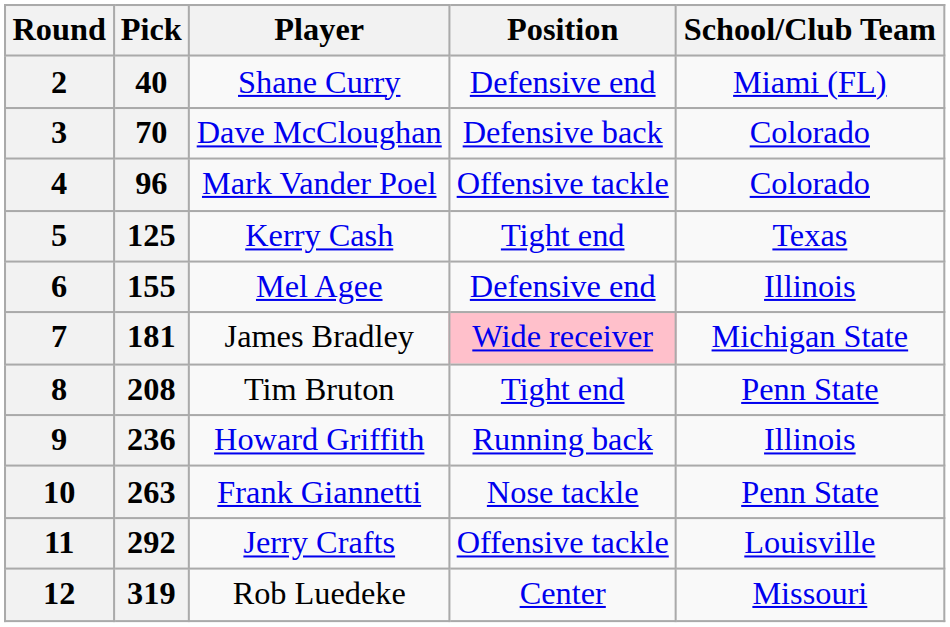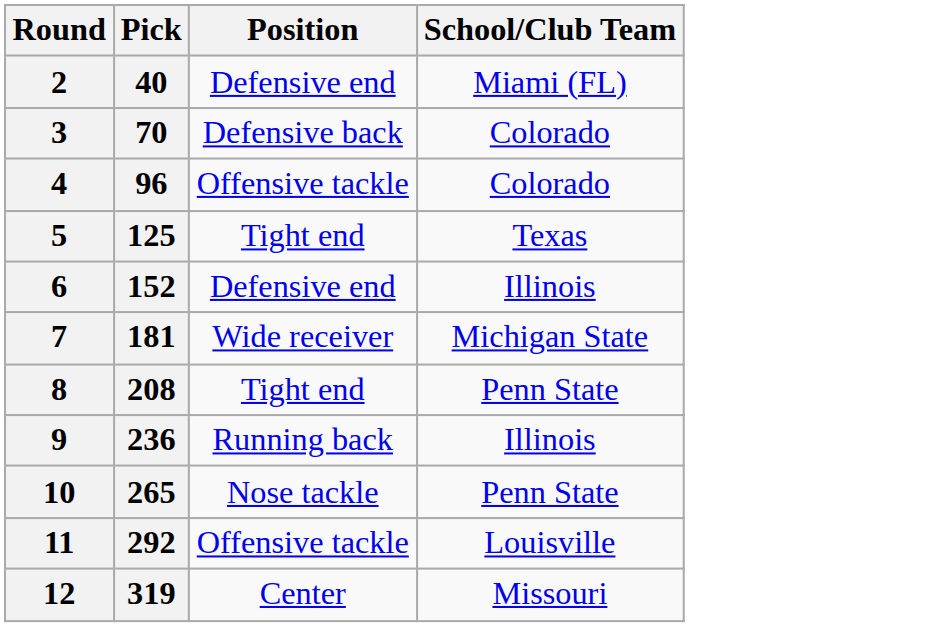- column: (319, 30)
(151, 286) 155 -> (151, 286) 152
(563, 337) pink background -> (303, 337) no background
(151, 491) 263 -> (151, 491) 265
